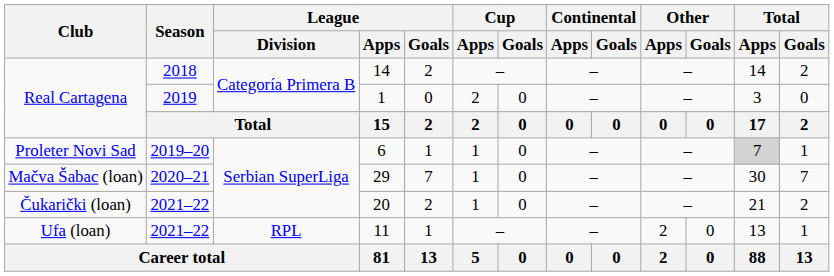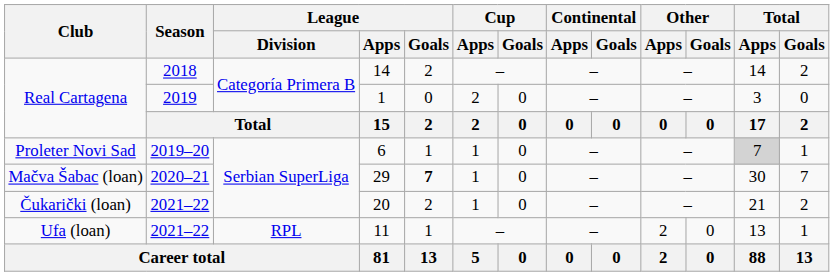(428, 177) normal -> (428, 177) bold
